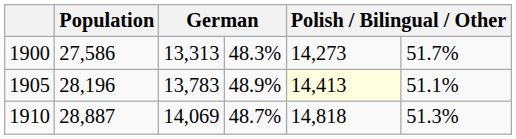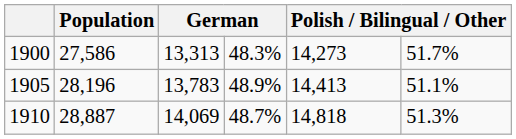(319, 85) lightyellow background -> (319, 85) no background
